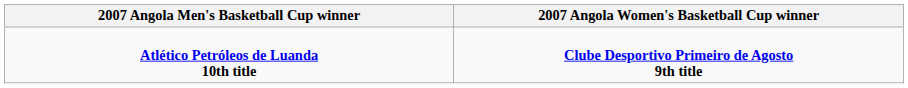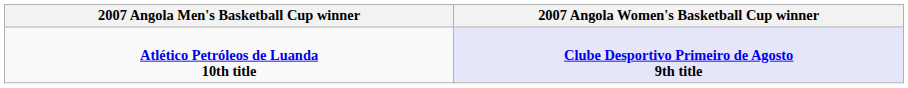(679, 63) no background -> (679, 63) lavender background
